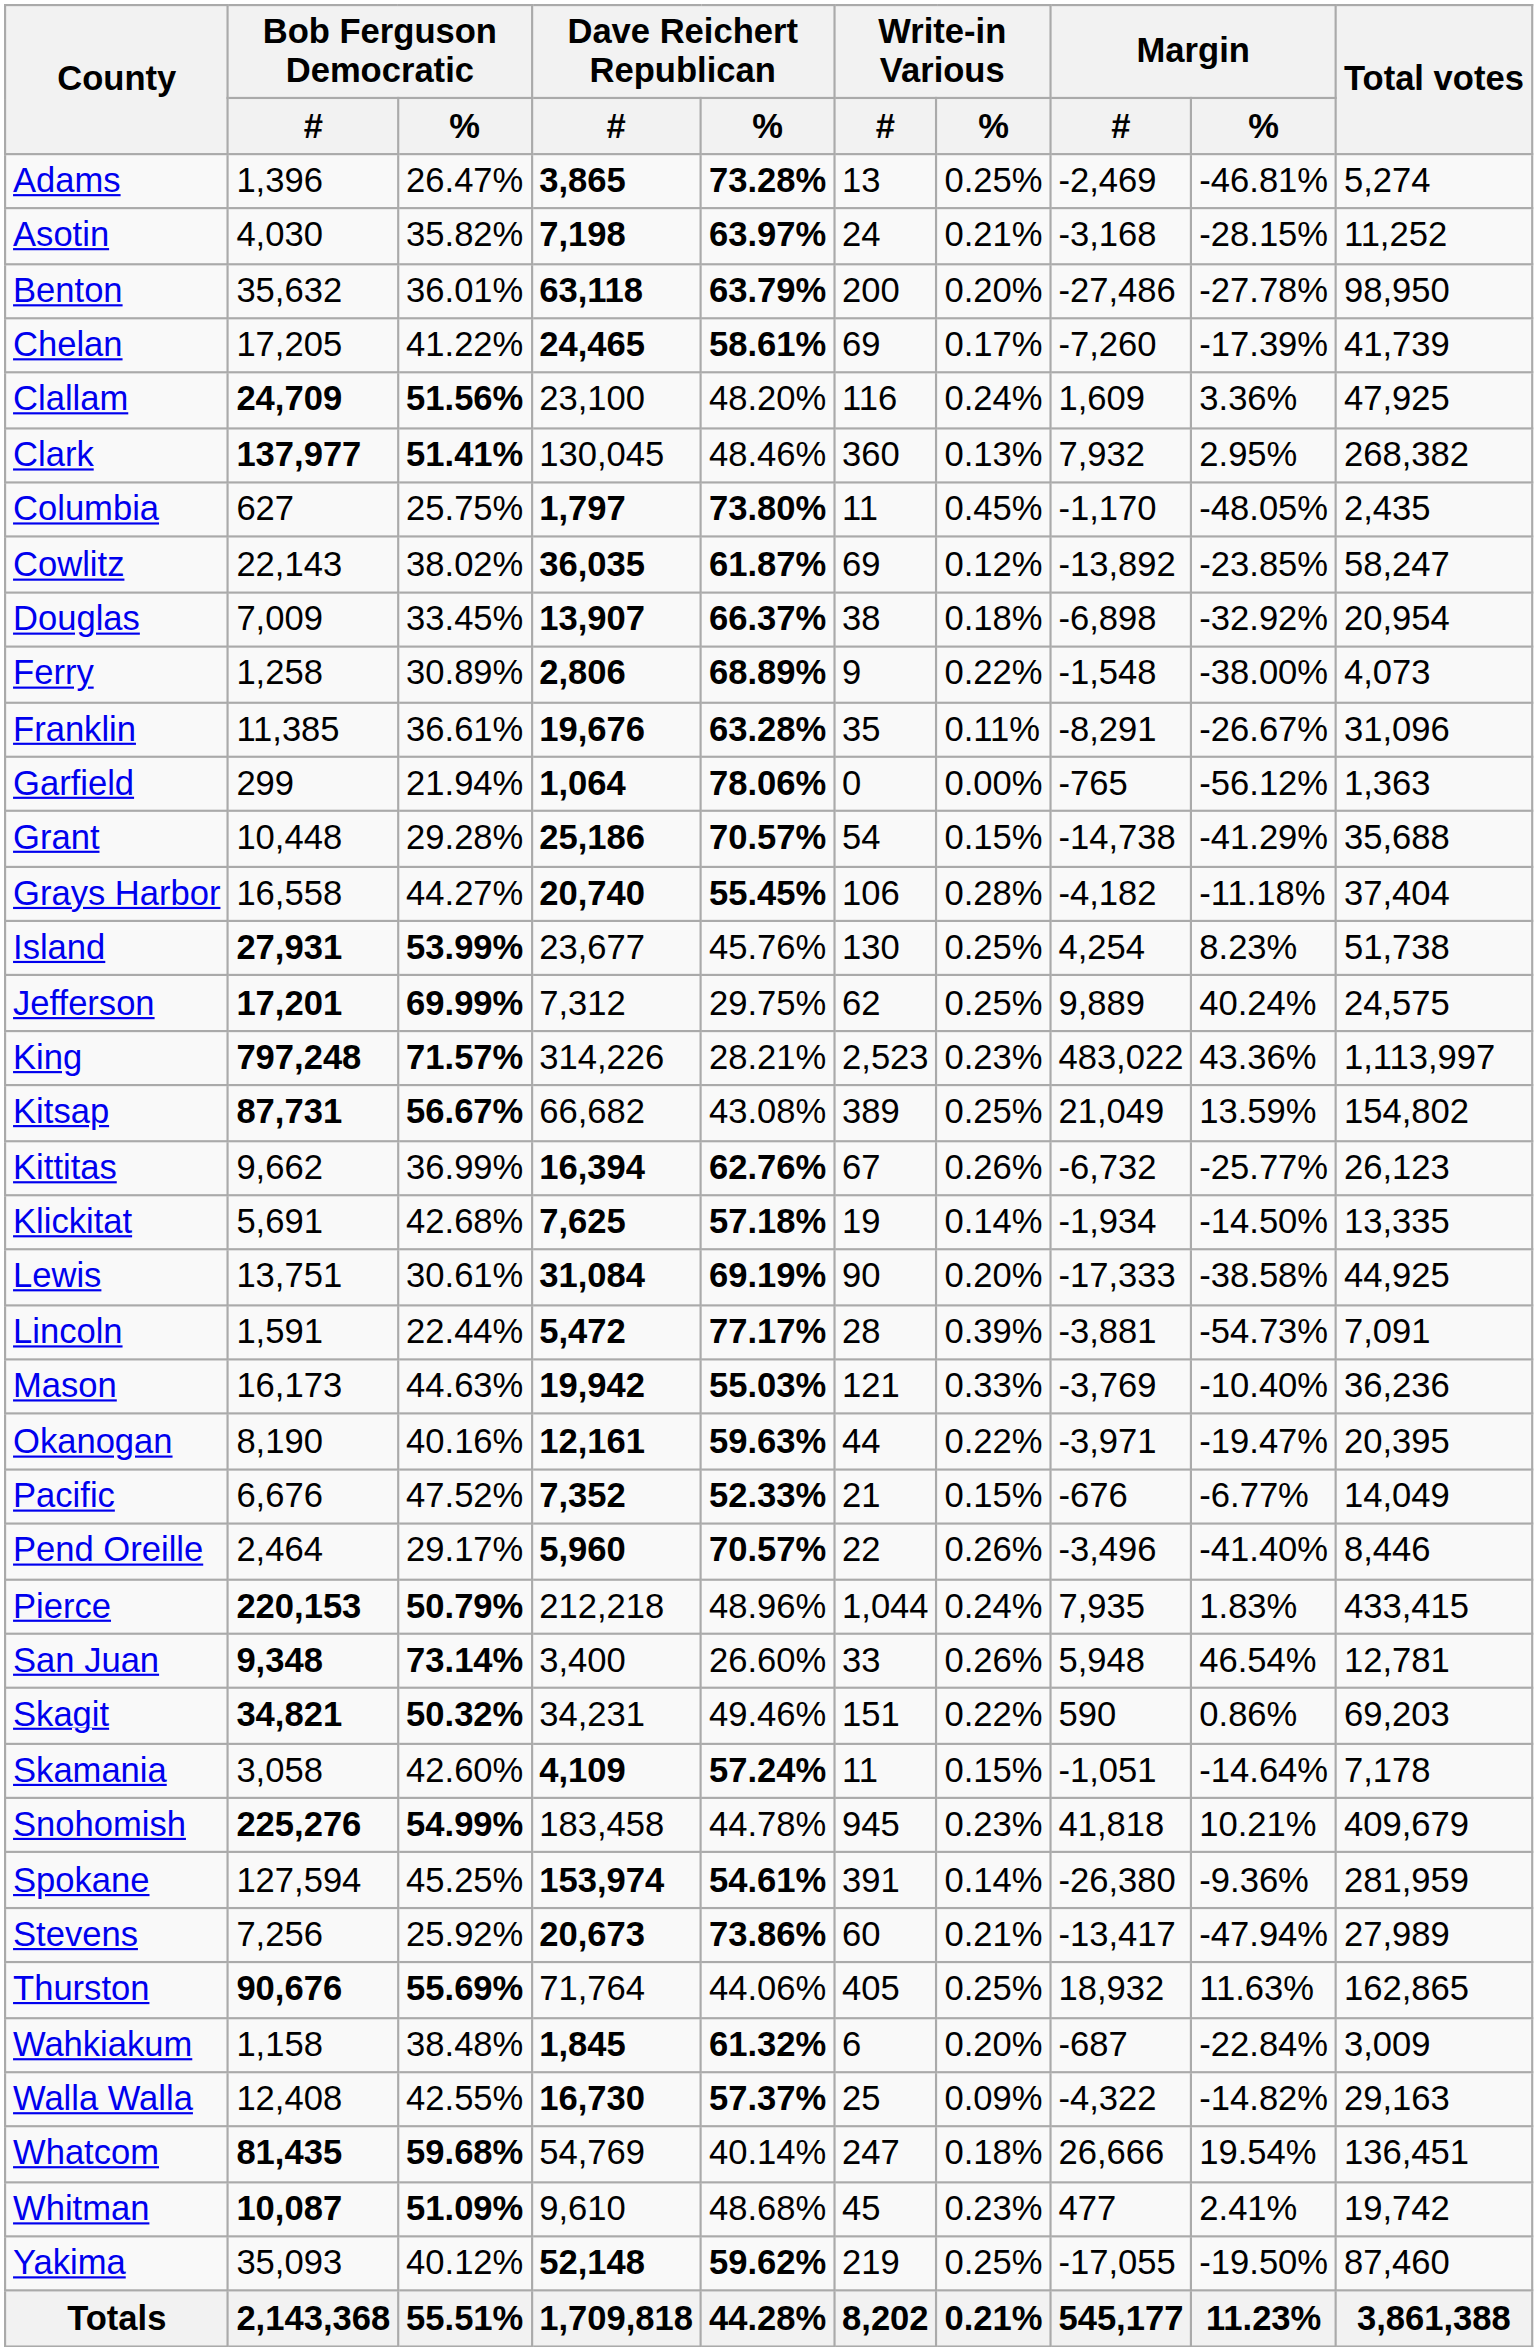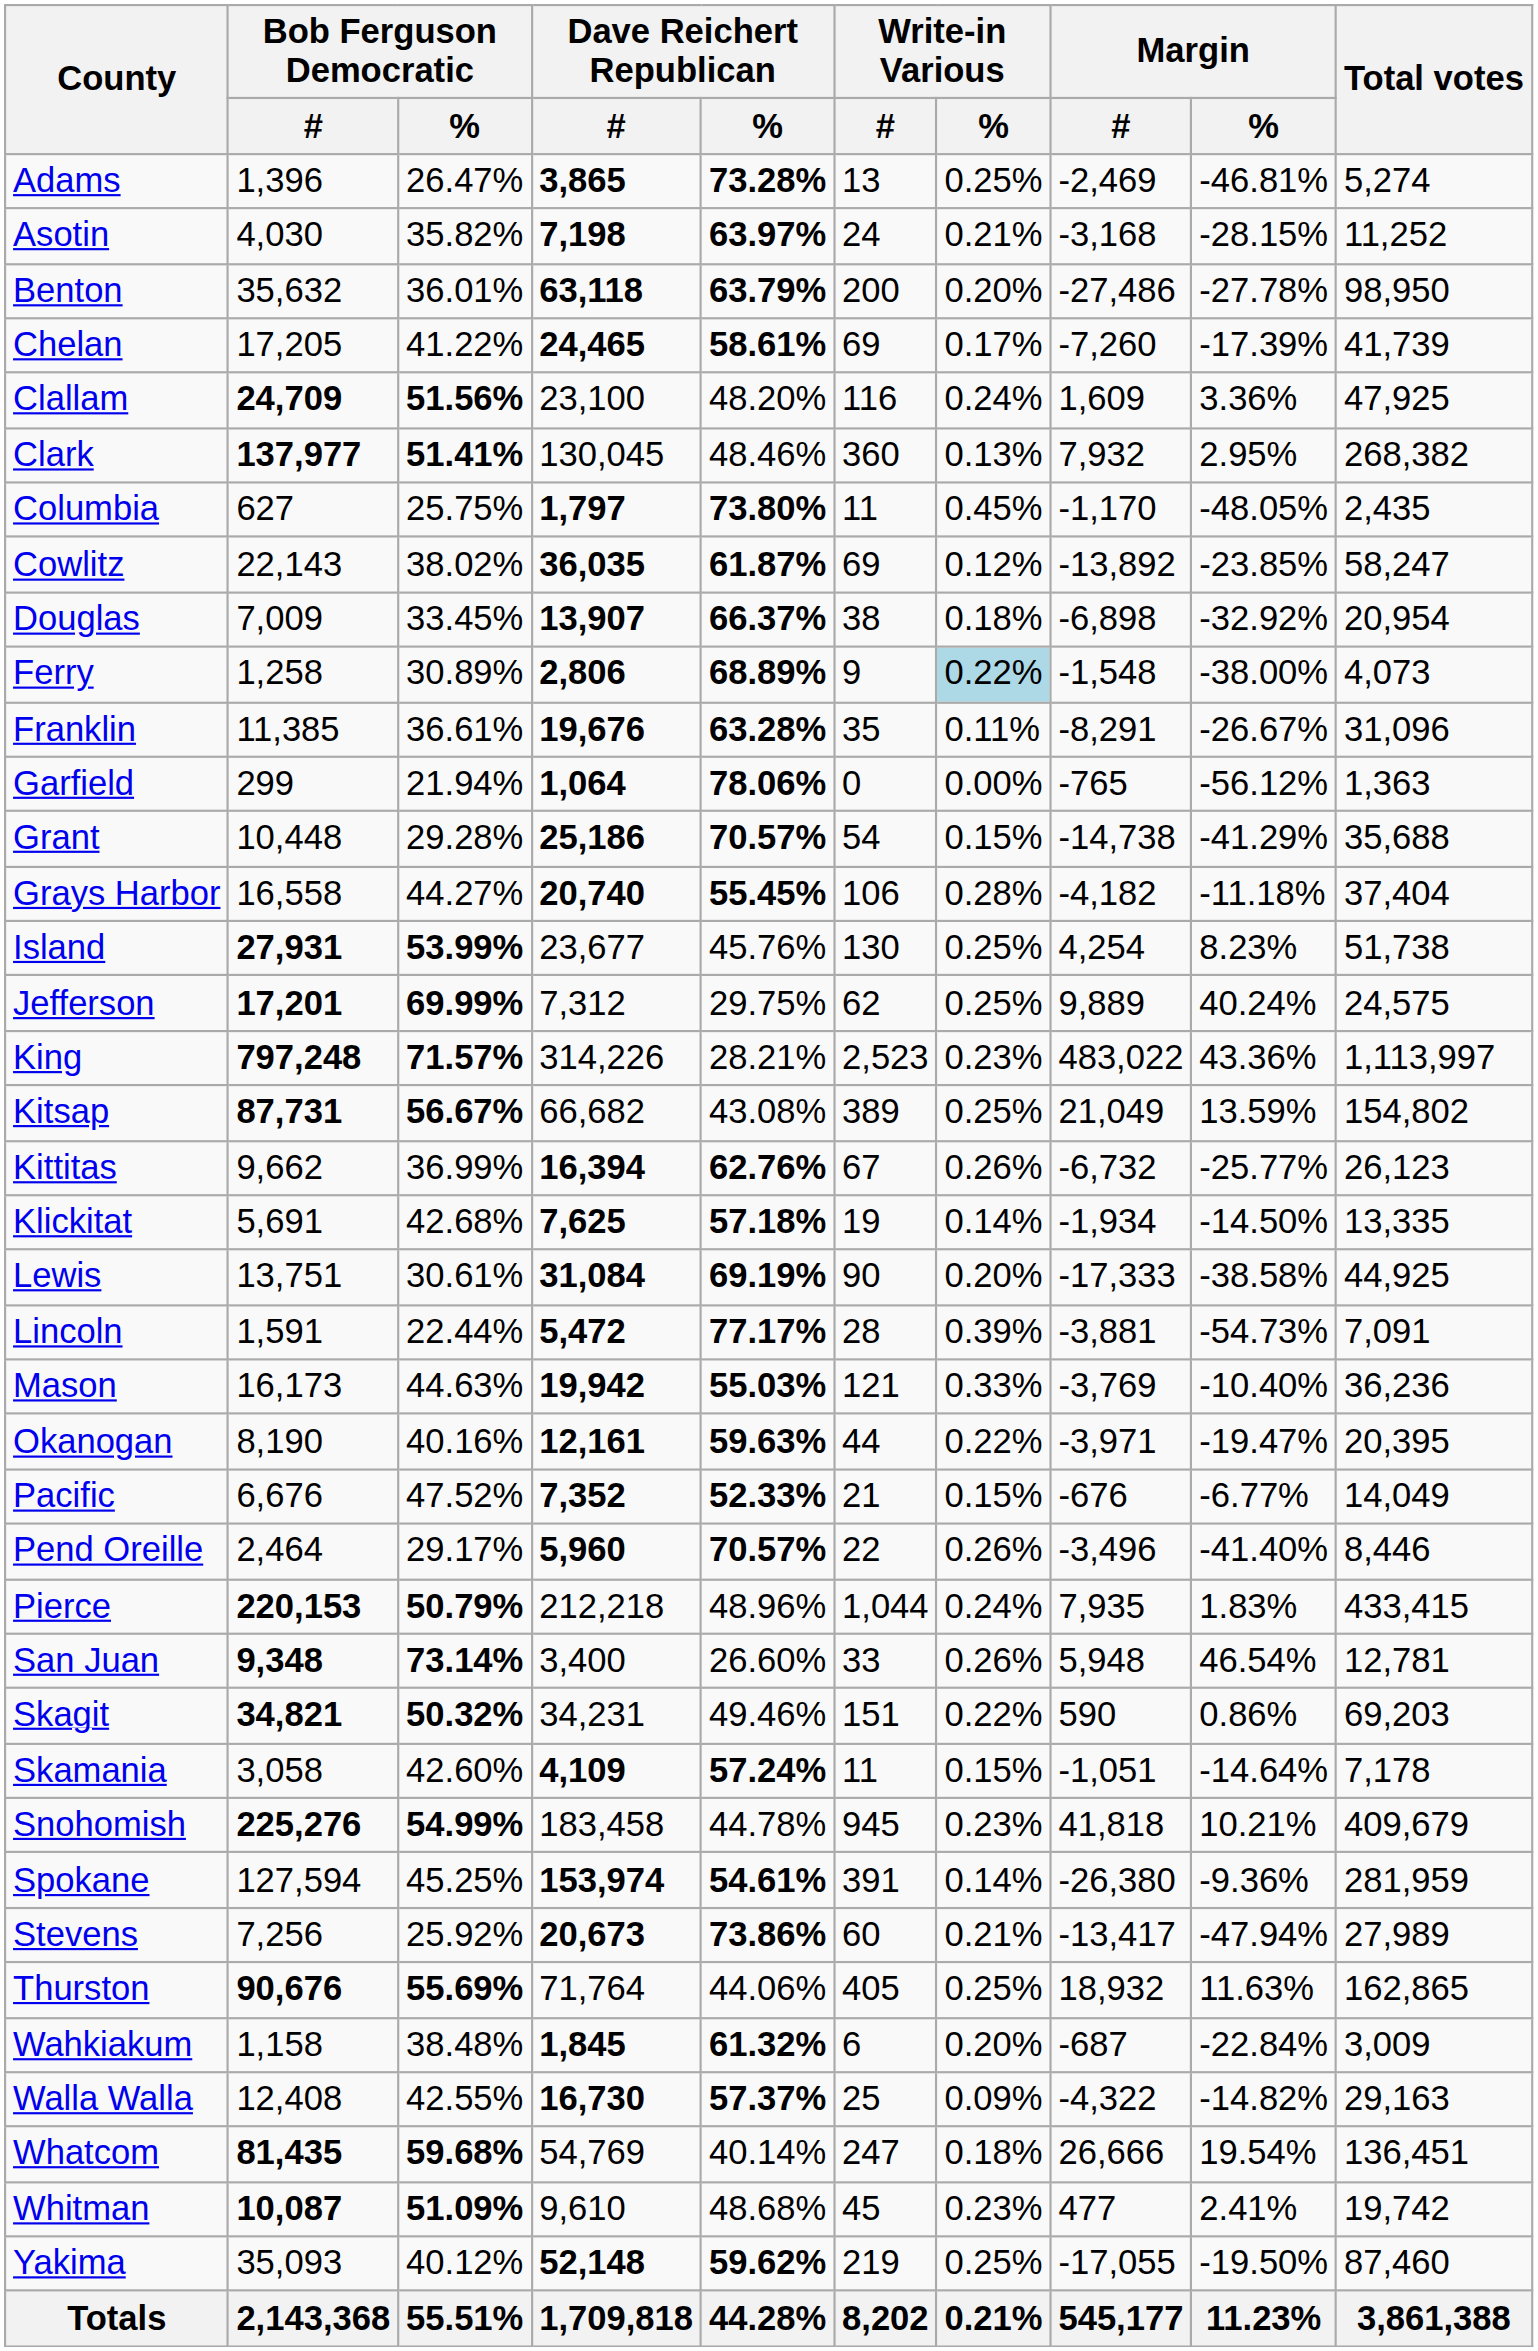(994, 673) no background -> (994, 673) lightblue background
